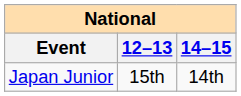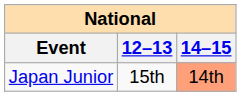(206, 76) no background -> (206, 76) lightsalmon background
